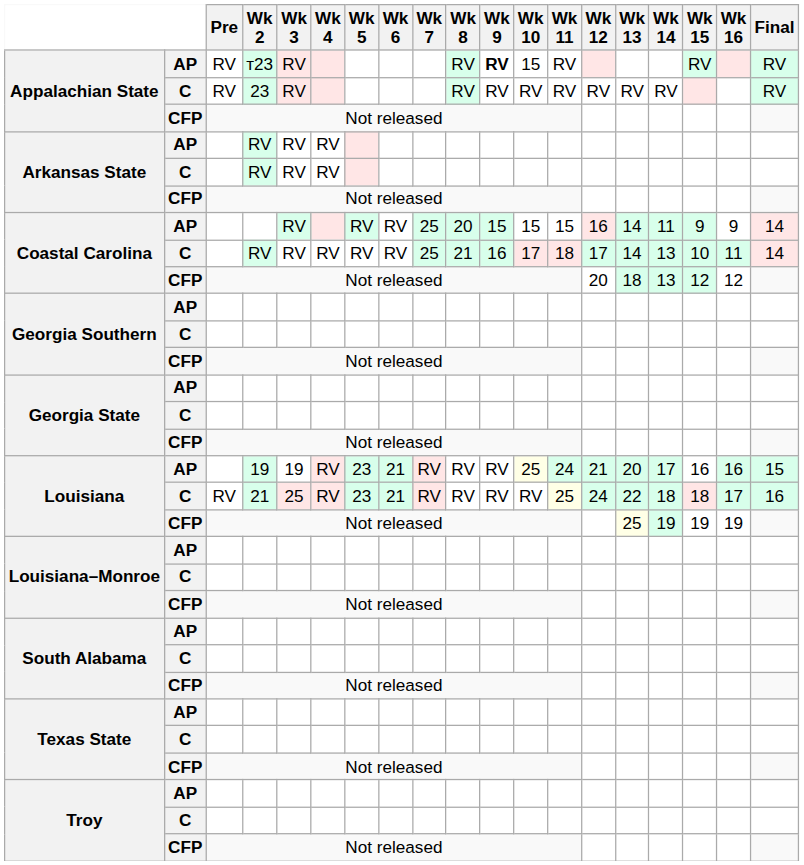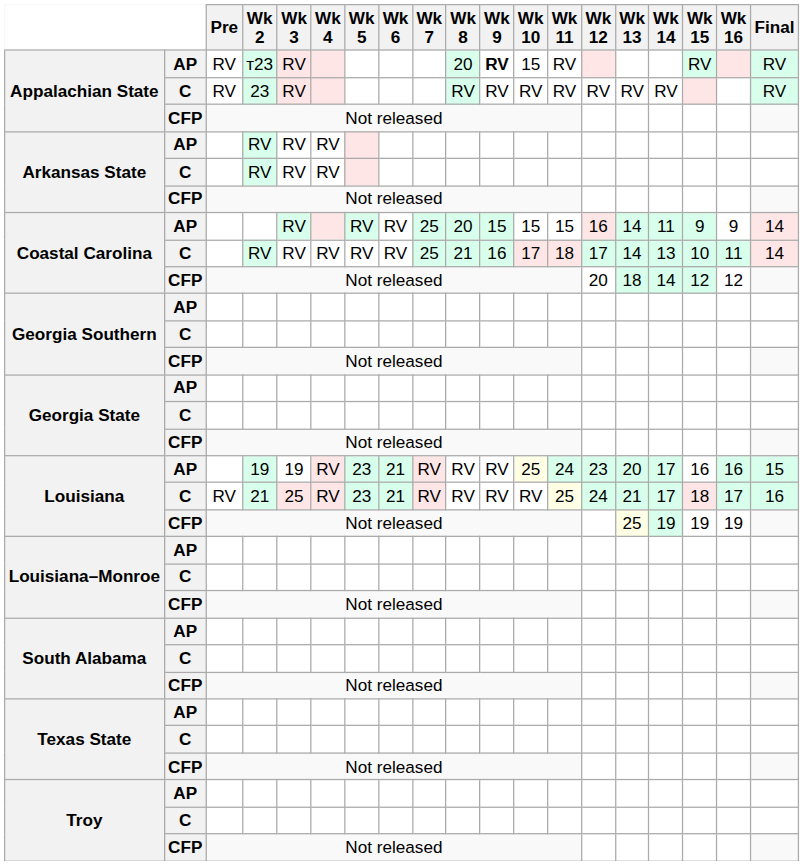(463, 64) RV -> (463, 64) 20
(666, 280) 13 -> (666, 280) 14
(598, 469) 21 -> (598, 469) 23
(632, 496) 22 -> (632, 496) 21
(666, 496) 18 -> (666, 496) 17
